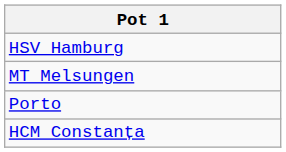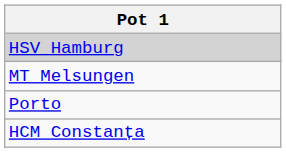(66, 48) no background -> (66, 48) lightgrey background
